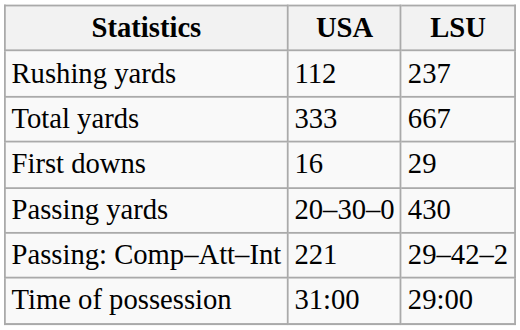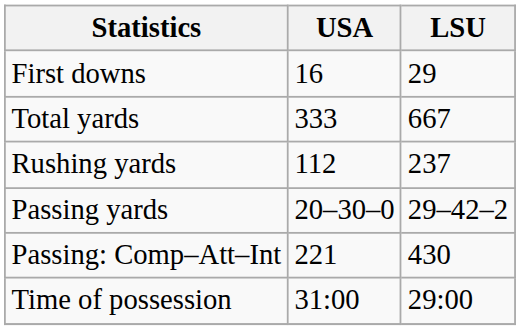rows swapped: (79, 164) <-> (94, 73)
(429, 209) 430 -> (458, 209) 29–42–2
(458, 254) 29–42–2 -> (429, 254) 430
